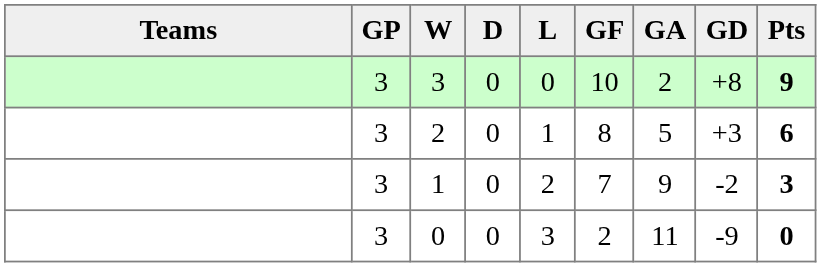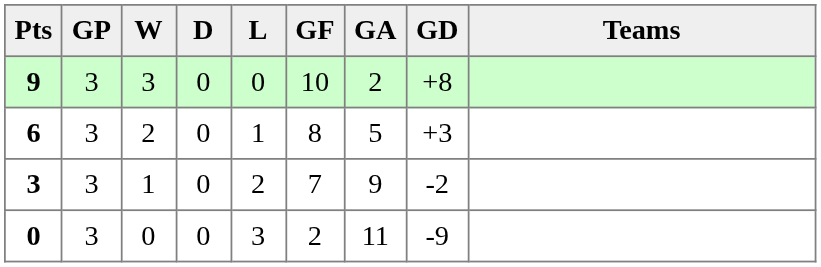columns swapped: (178, 30) <-> (787, 30)
